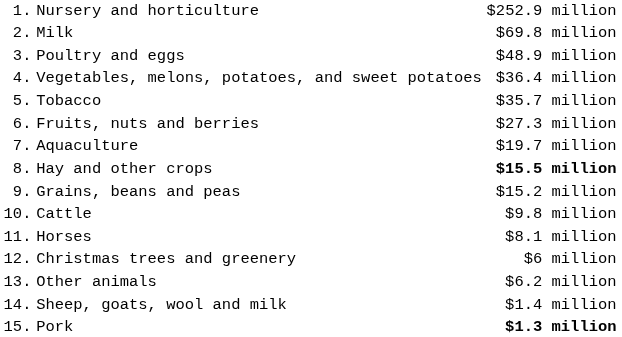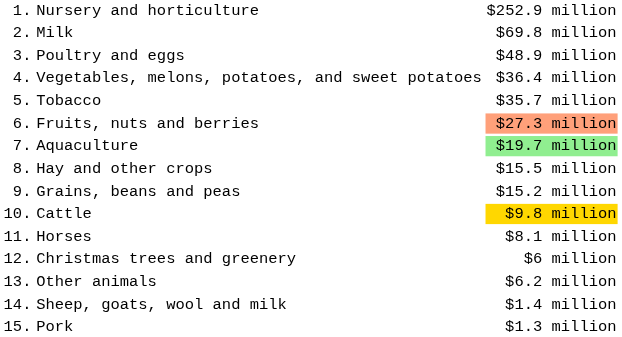(556, 124) no background -> (556, 124) lightsalmon background
(556, 146) no background -> (556, 146) lightgreen background
(556, 169) bold -> (556, 169) normal
(561, 214) no background -> (561, 214) gold background
(561, 327) bold -> (561, 327) normal
